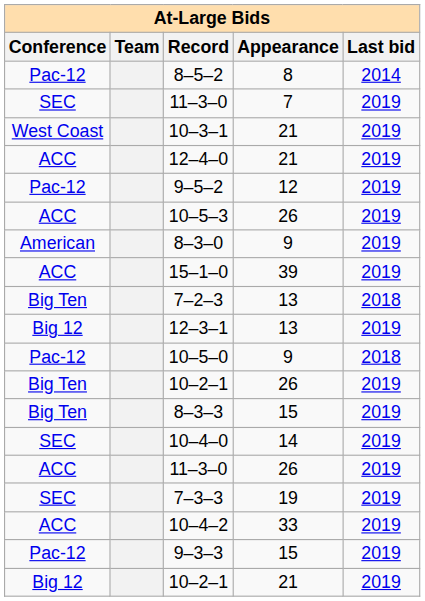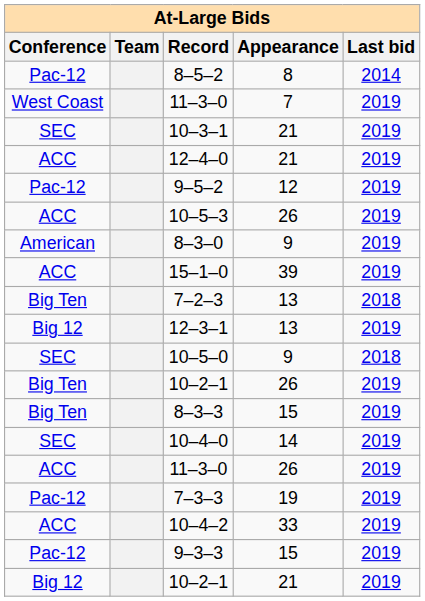(58, 103) SEC -> (58, 103) West Coast
(58, 131) West Coast -> (58, 131) SEC
(57, 356) Pac-12 -> (58, 356) SEC
(58, 497) SEC -> (57, 497) Pac-12
